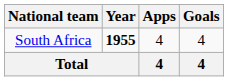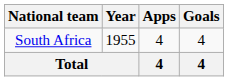(121, 40) bold -> (121, 40) normal
